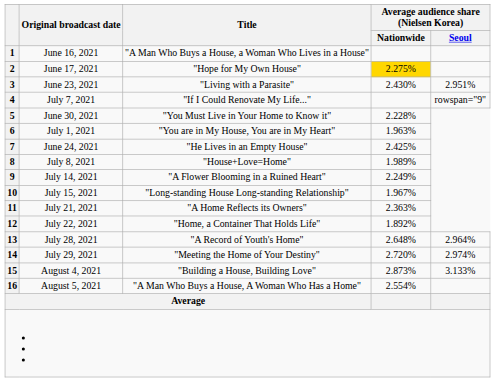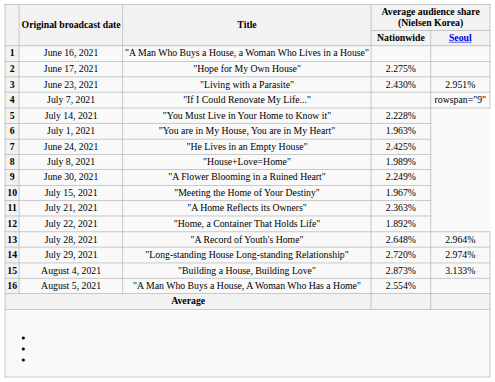(401, 69) gold background -> (401, 69) no background
(71, 115) June 30, 2021 -> (71, 115) July 14, 2021
(71, 177) July 14, 2021 -> (71, 177) June 30, 2021
(247, 193) "Long-standing House Long-standing Relationship" -> (247, 193) "Meeting the Home of Your Destiny"
(247, 255) "Meeting the Home of Your Destiny" -> (247, 255) "Long-standing House Long-standing Relationship"
